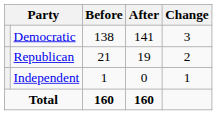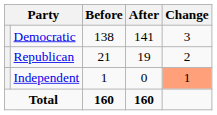(187, 78) no background -> (187, 78) lightsalmon background
